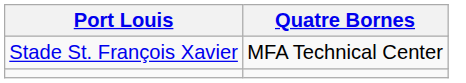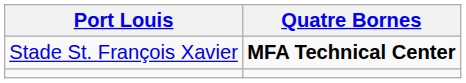(345, 52) normal -> (351, 52) bold
